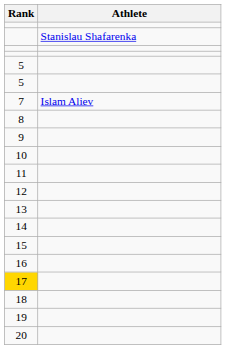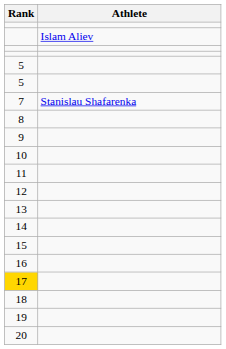(88, 36) Stanislau Shafarenka -> (67, 36) Islam Aliev
(67, 101) Islam Aliev -> (88, 101) Stanislau Shafarenka
